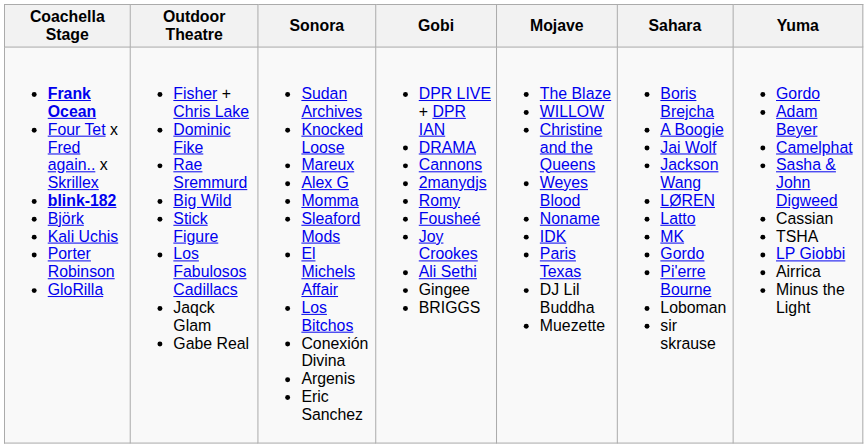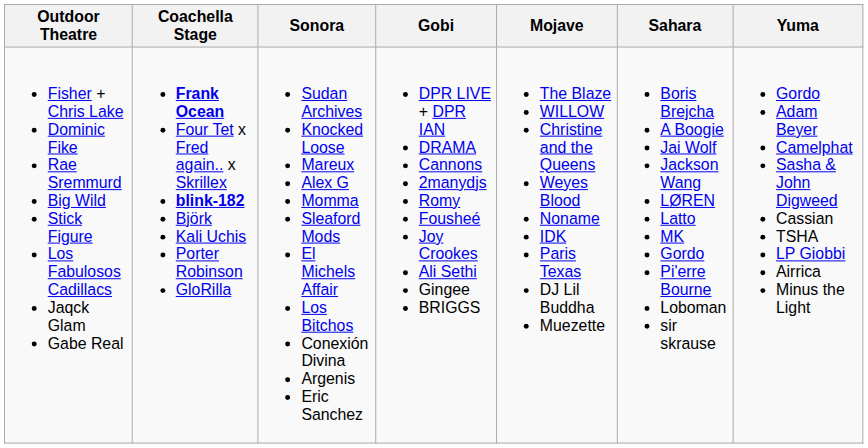columns swapped: (67, 25) <-> (194, 25)
